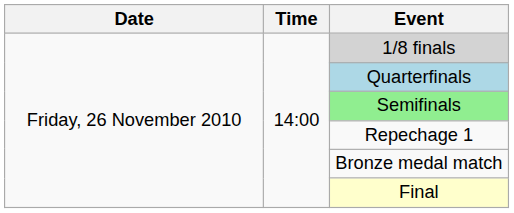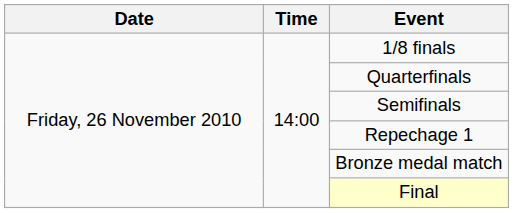(419, 47) lightgrey background -> (419, 47) no background
(419, 76) lightblue background -> (419, 76) no background
(419, 105) lightgreen background -> (419, 105) no background
